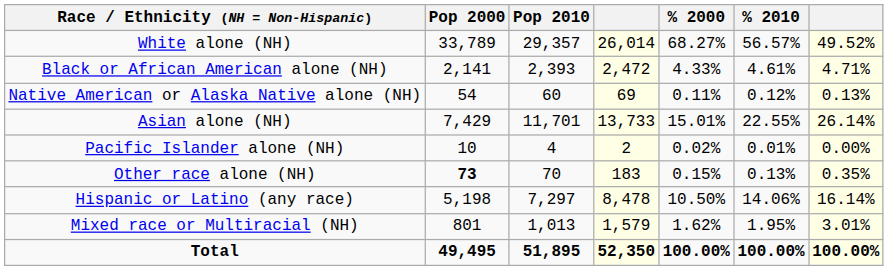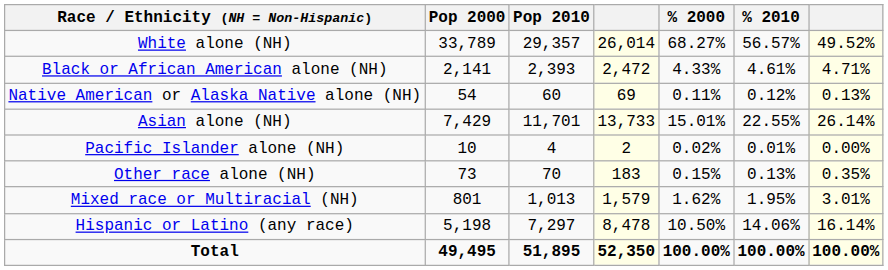(467, 174) bold -> (467, 174) normal
rows swapped: (215, 226) <-> (215, 200)
